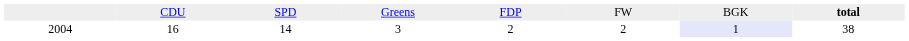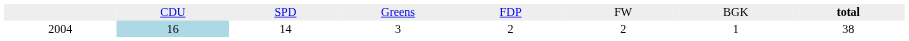(173, 28) no background -> (173, 28) lightblue background
(736, 28) lavender background -> (736, 28) no background
